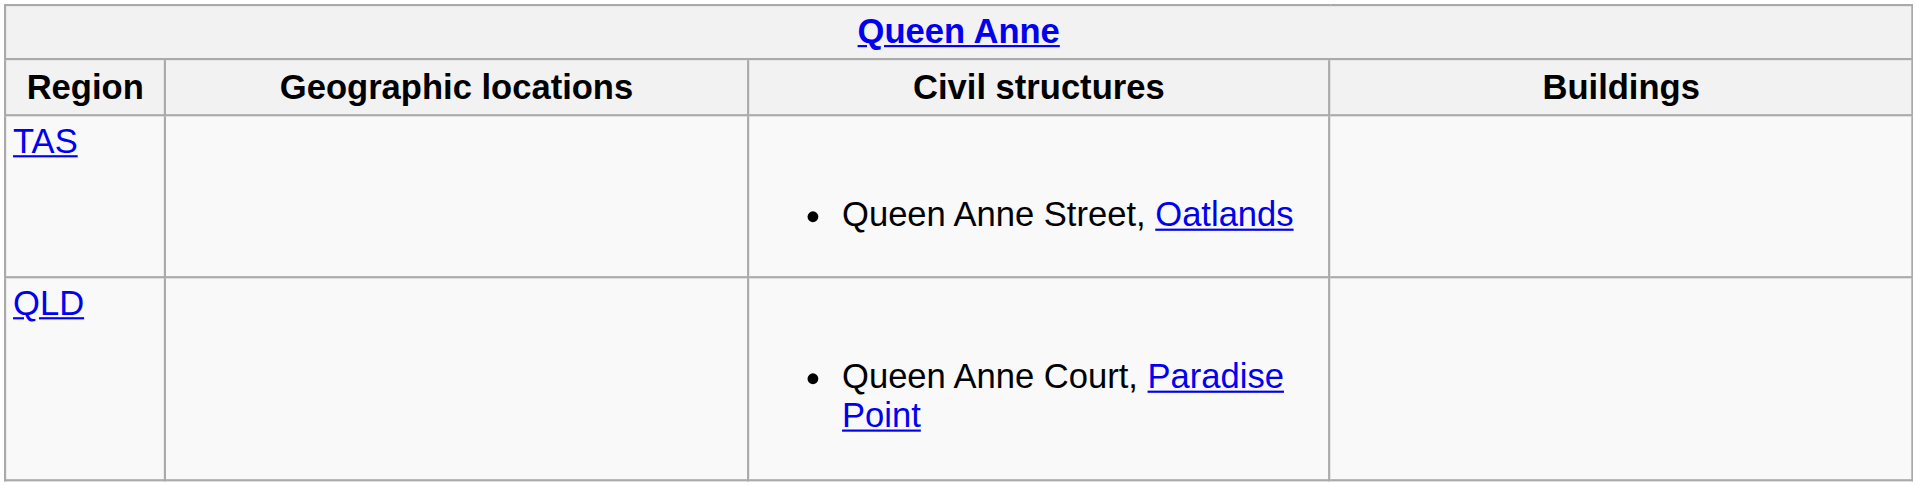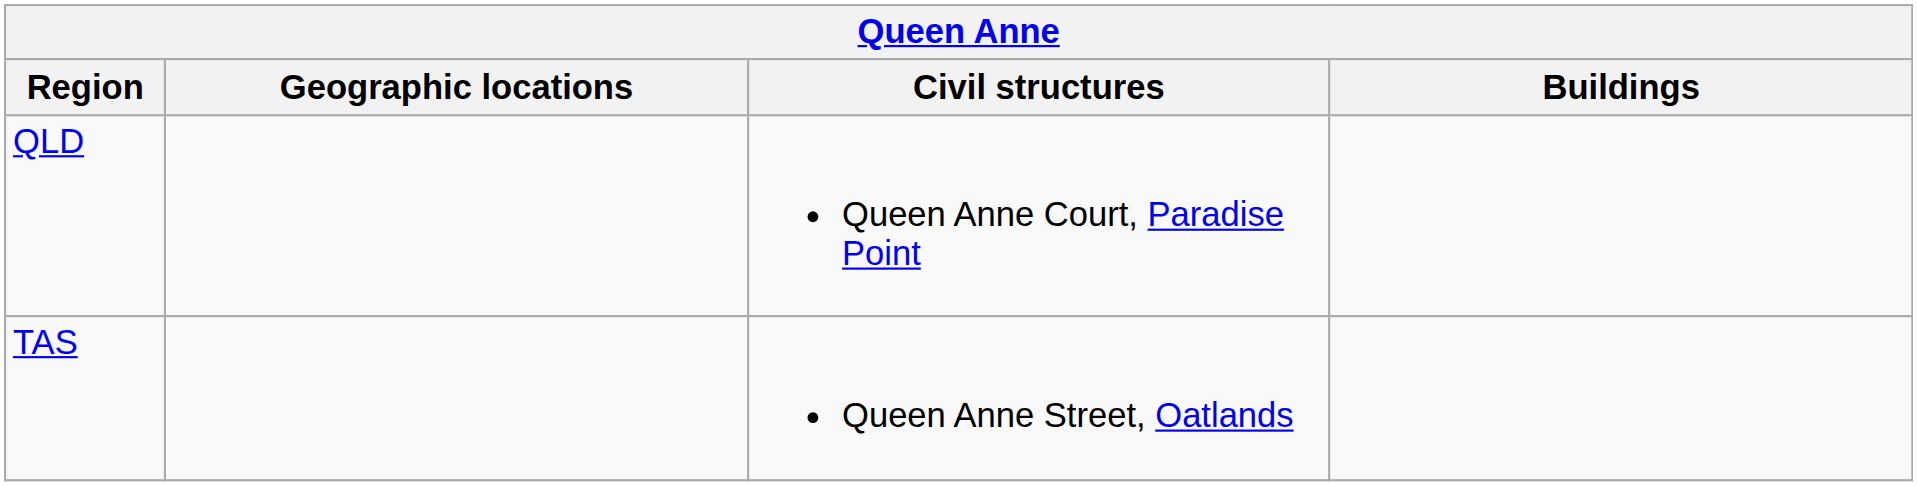rows swapped: (49, 304) <-> (45, 141)
